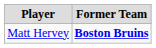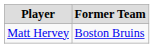(112, 33) bold -> (110, 33) normal
